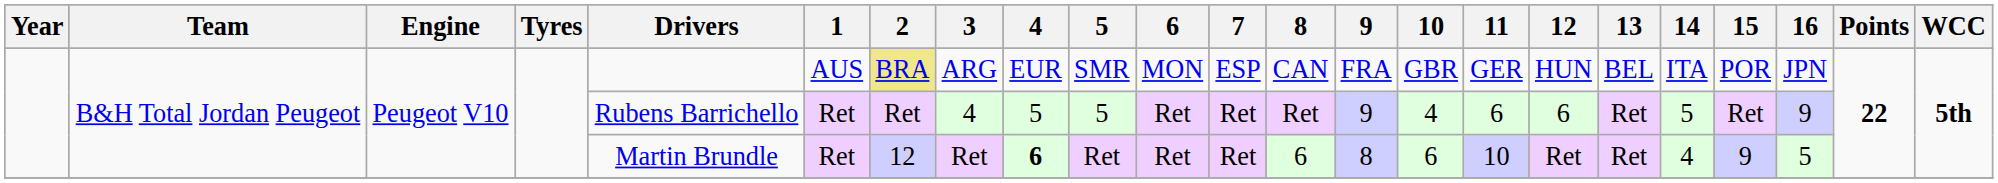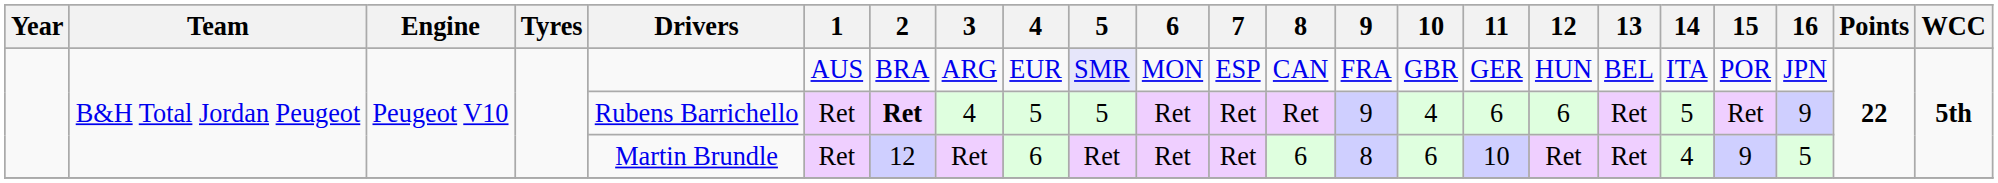(902, 69) khaki background -> (902, 69) no background
(1102, 69) no background -> (1102, 69) lavender background
(902, 113) normal -> (902, 113) bold
(1036, 156) bold -> (1036, 156) normal
